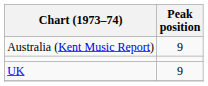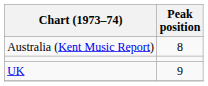(180, 46) 9 -> (180, 46) 8
